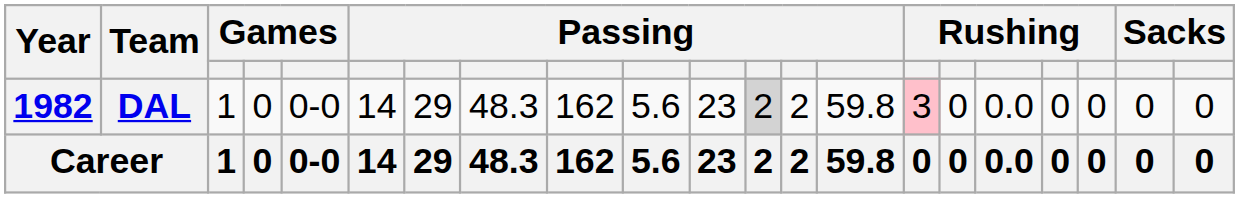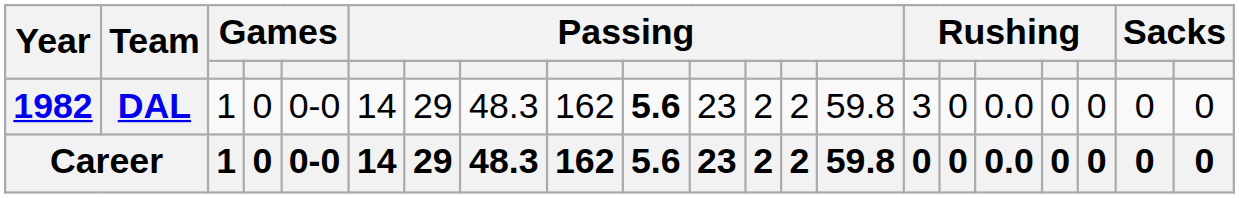(656, 105) normal -> (656, 105) bold
(763, 105) lightgrey background -> (763, 105) no background
(922, 105) pink background -> (922, 105) no background
